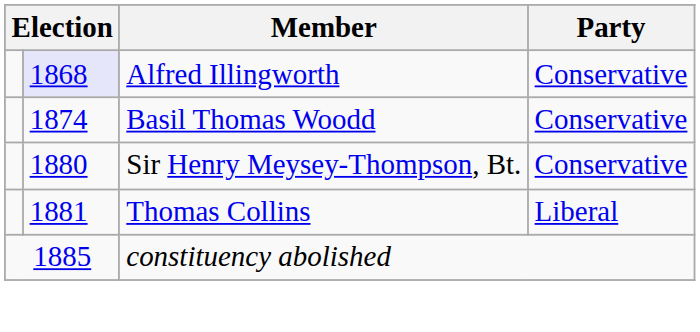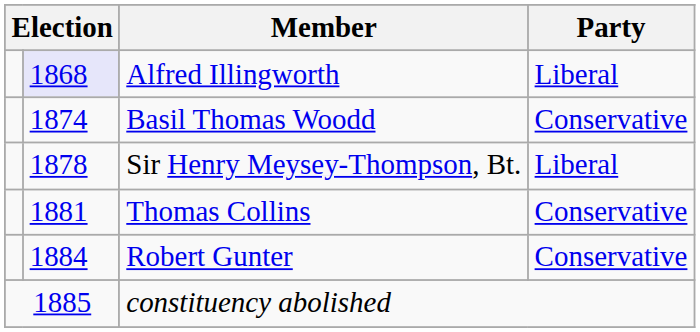(611, 73) Conservative -> (576, 73) Liberal
(59, 165) 1880 -> (59, 165) 1878
(611, 165) Conservative -> (576, 165) Liberal
(576, 211) Liberal -> (611, 211) Conservative
+ row: (210, 257)
